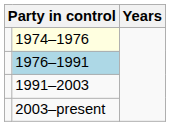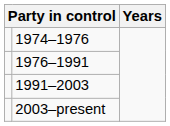(52, 39) lightyellow background -> (52, 39) no background
(52, 62) lightblue background -> (52, 62) no background
